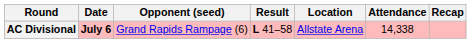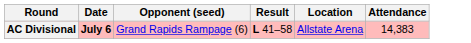- column: (448, 13)
(397, 30) 14,338 -> (397, 30) 14,383
